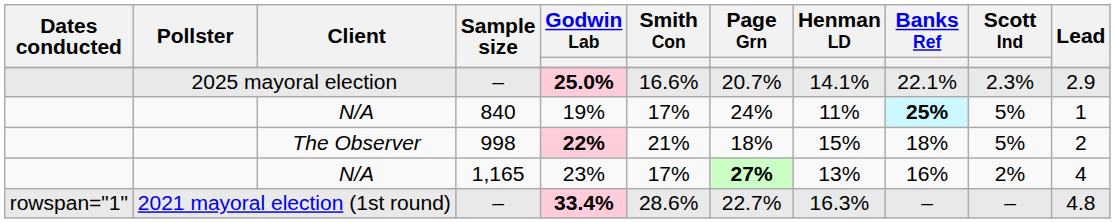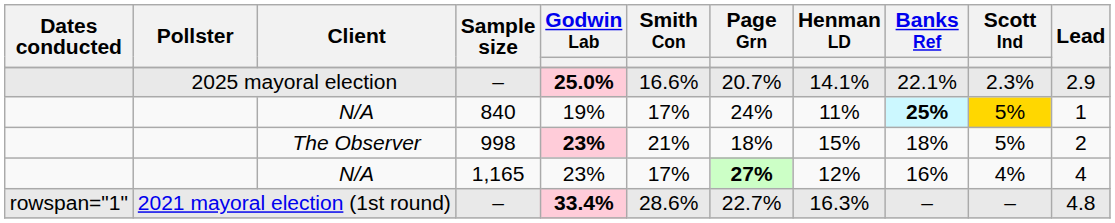(1010, 113) no background -> (1010, 113) gold background
(584, 143) 22% -> (584, 143) 23%
(839, 173) 13% -> (839, 173) 12%
(1010, 173) 2% -> (1010, 173) 4%
